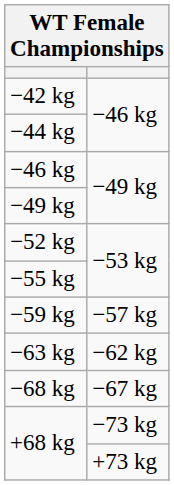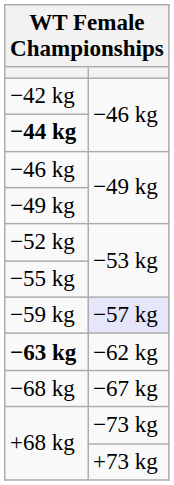(42, 132) normal -> (43, 132) bold
(125, 315) no background -> (125, 315) lavender background
(42, 351) normal -> (43, 351) bold
